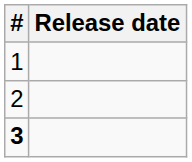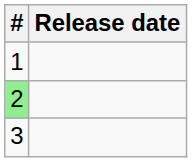(17, 99) no background -> (17, 99) lightgreen background
(17, 136) bold -> (17, 136) normal
